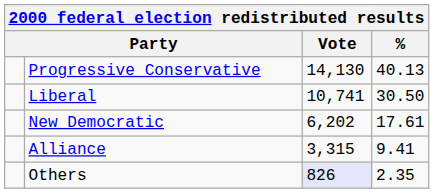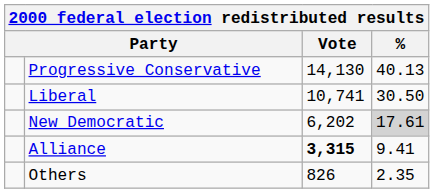(400, 123) no background -> (400, 123) lightgrey background
(331, 149) normal -> (331, 149) bold
(321, 175) lavender background -> (321, 175) no background
